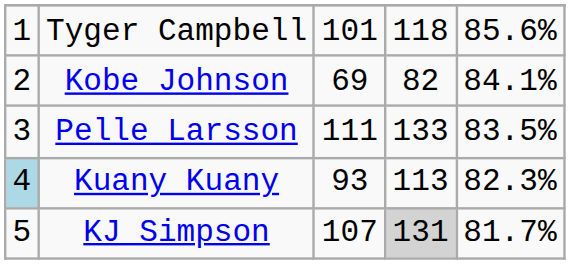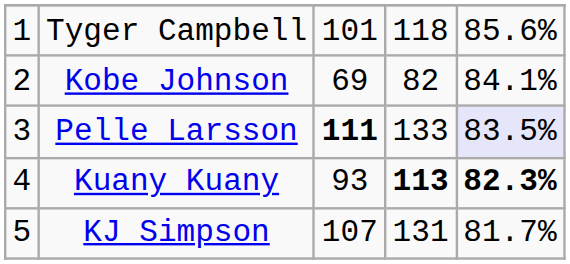(350, 132) normal -> (350, 132) bold
(510, 132) no background -> (510, 132) lavender background
(22, 182) lightblue background -> (22, 182) no background
(421, 182) normal -> (421, 182) bold
(510, 182) normal -> (510, 182) bold
(421, 233) lightgrey background -> (421, 233) no background
